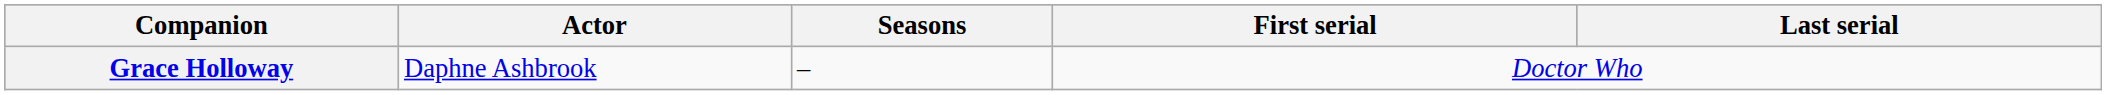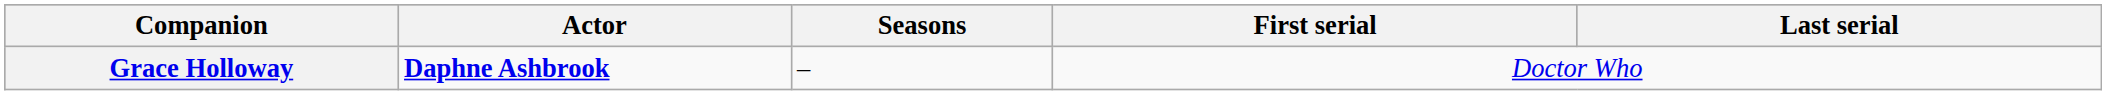(500, 67) normal -> (507, 67) bold
